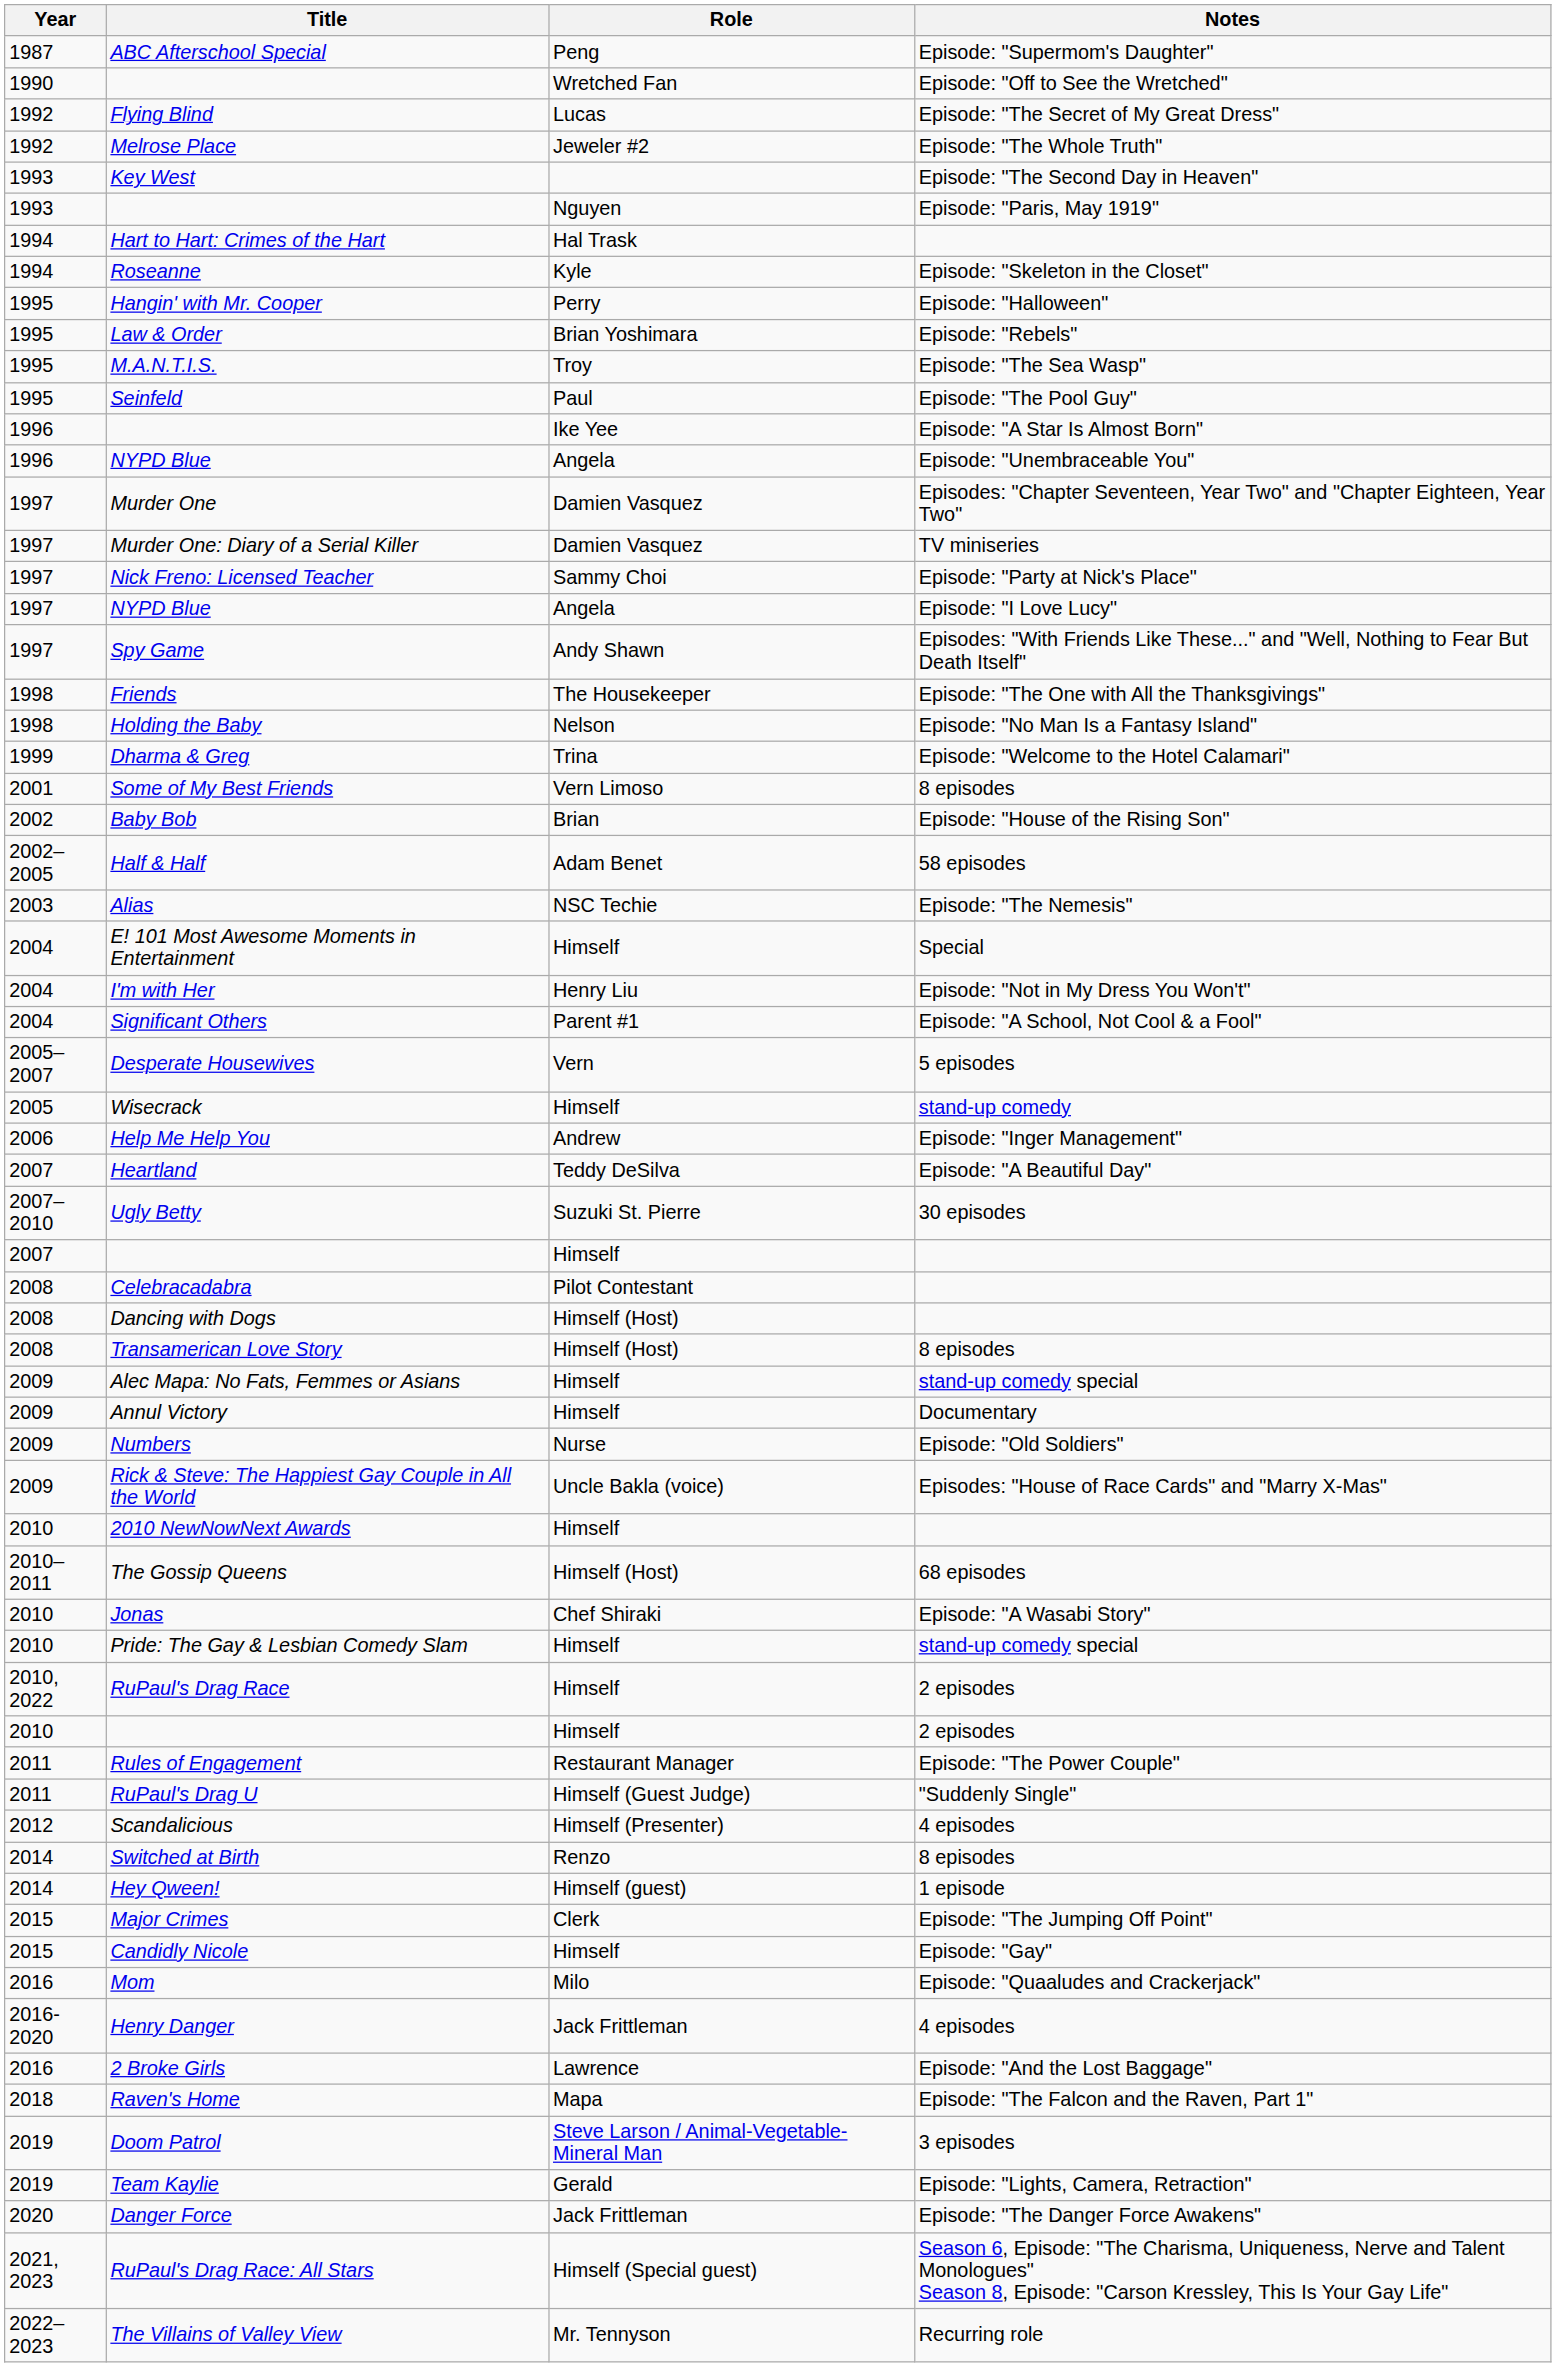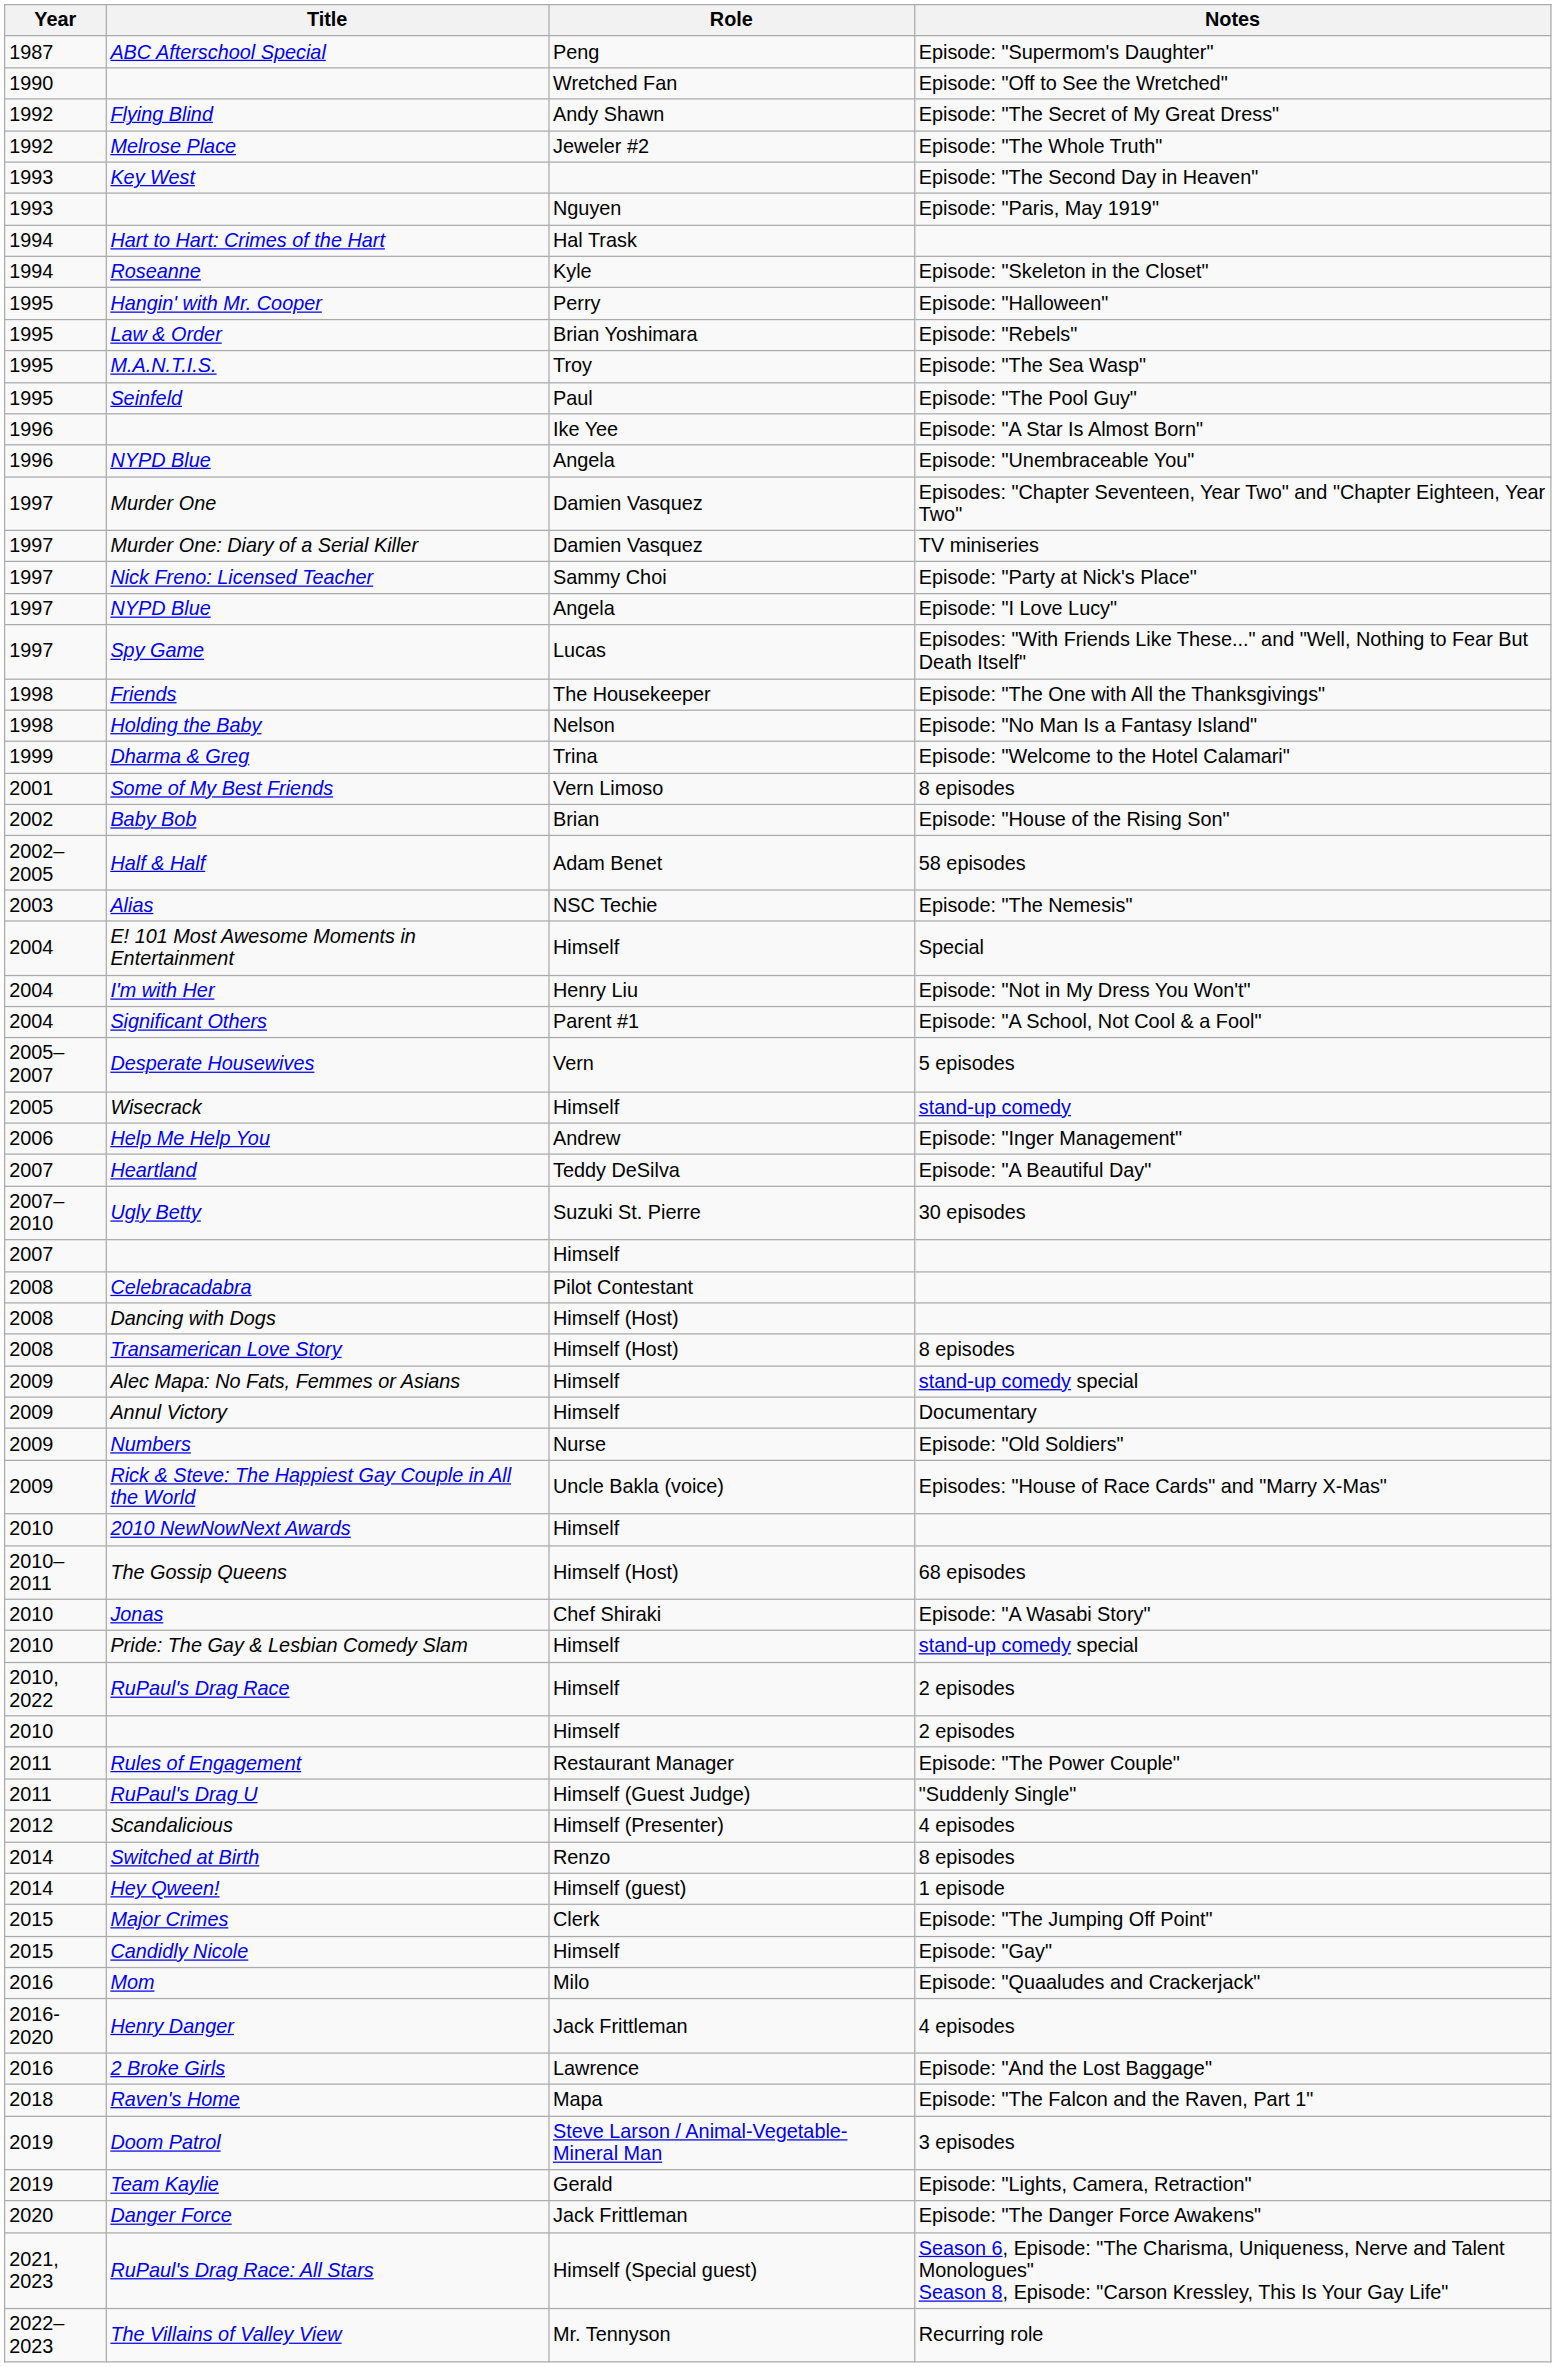(579, 114) Lucas -> (609, 114) Andy Shawn
(609, 651) Andy Shawn -> (579, 651) Lucas
